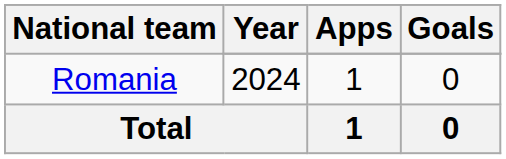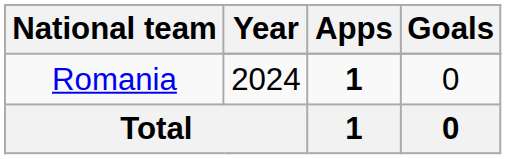(354, 78) normal -> (354, 78) bold
